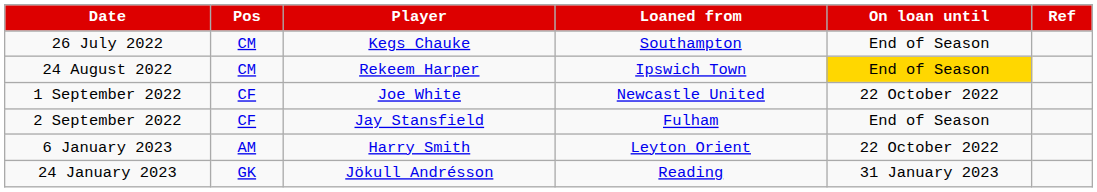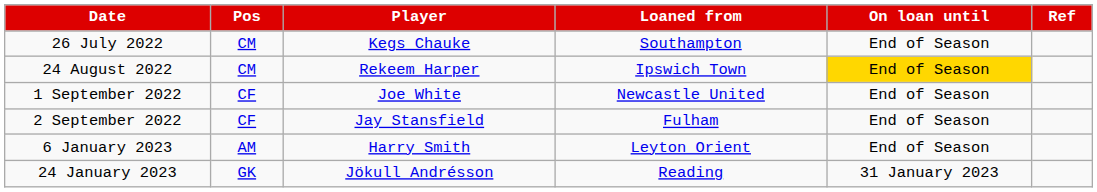(929, 95) 22 October 2022 -> (929, 95) End of Season
(929, 147) 22 October 2022 -> (929, 147) End of Season
